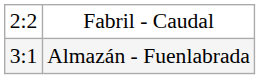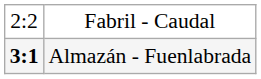(23, 55) normal -> (24, 55) bold
